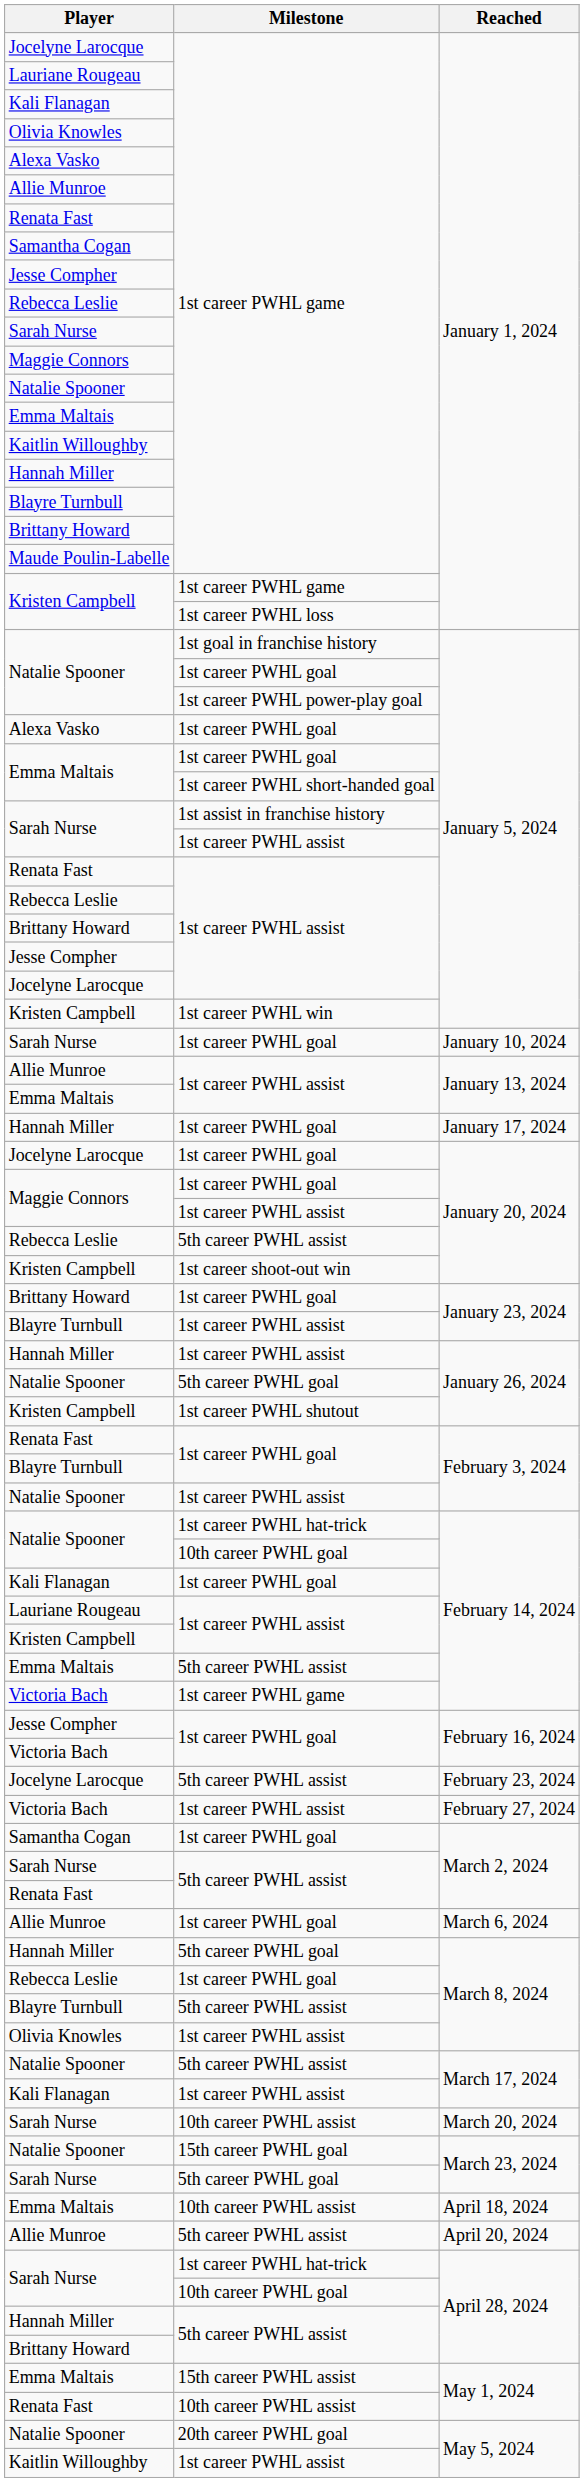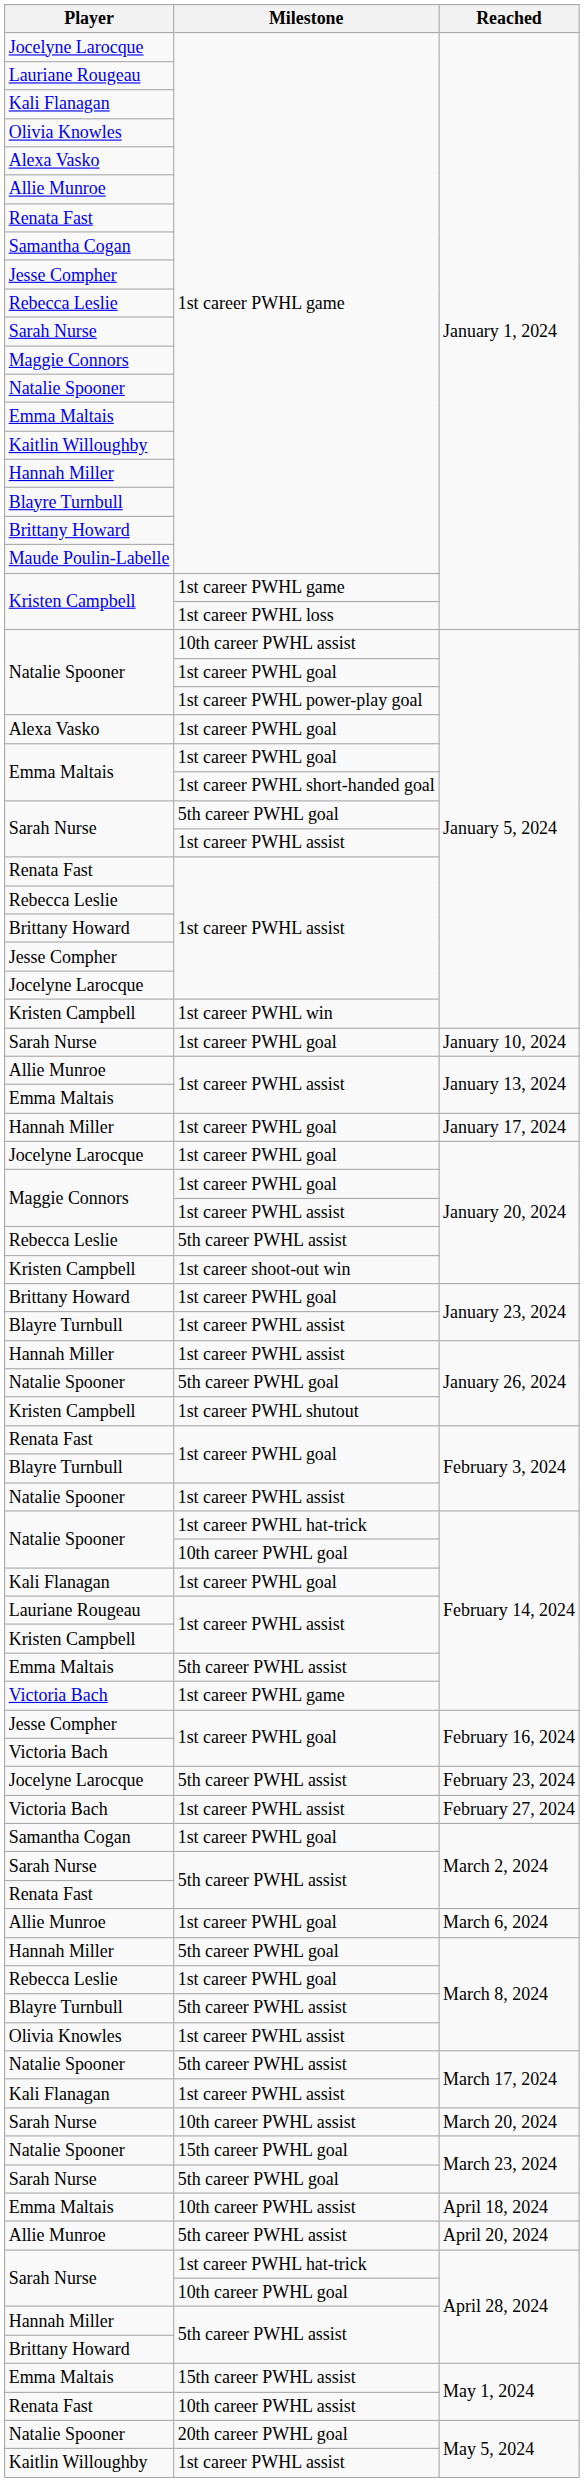(277, 643) 1st goal in franchise history -> (267, 643) 10th career PWHL assist
(281, 814) 1st assist in franchise history -> (258, 814) 5th career PWHL goal
